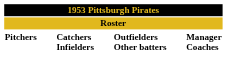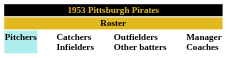(21, 36) no background -> (21, 36) paleturquoise background
